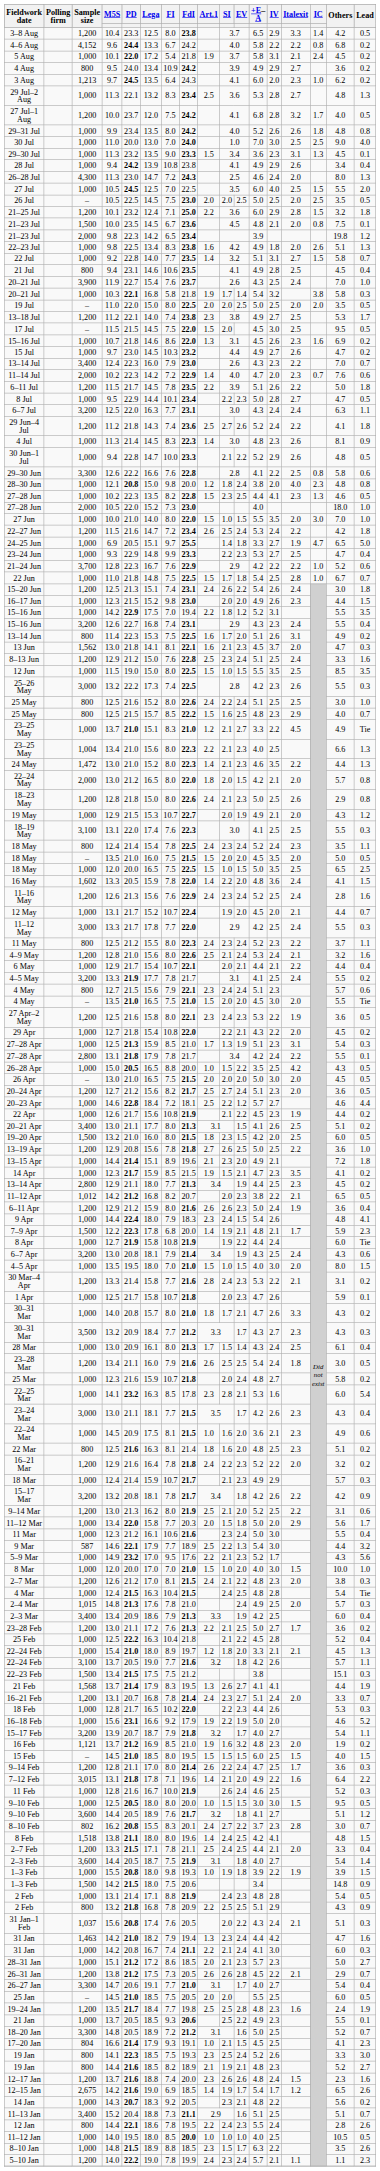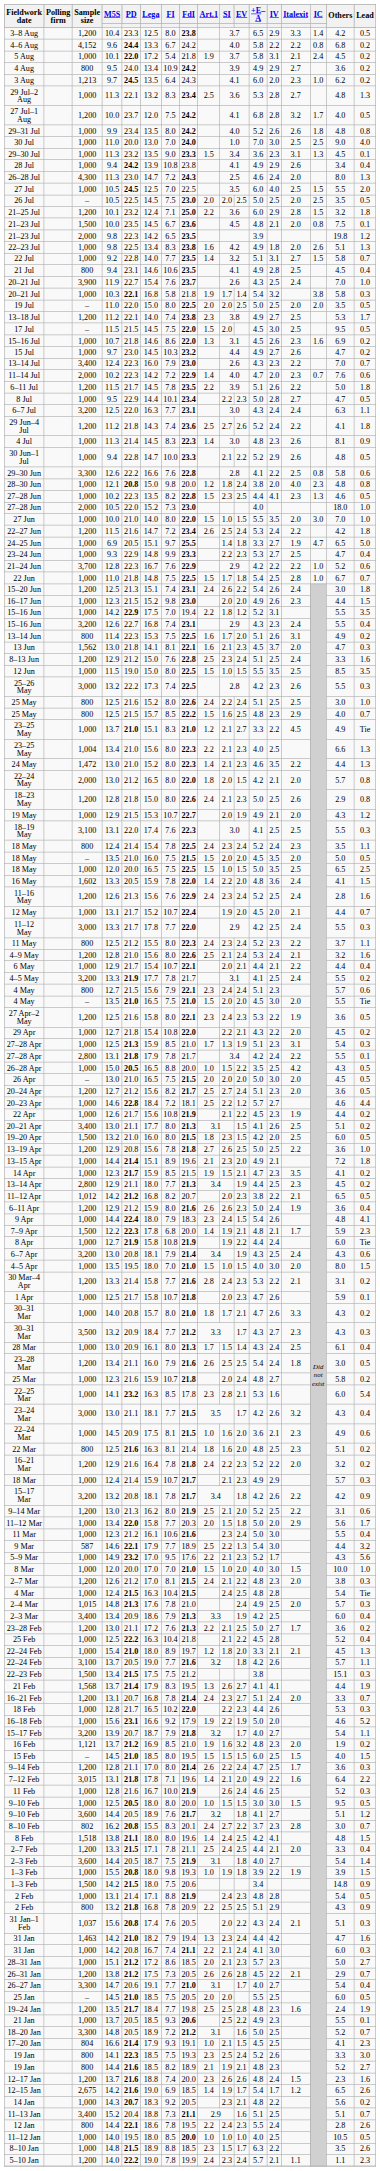(189, 235) 23.4 -> (189, 235) 23.5
(296, 1414) 2.3 -> (296, 1414) 3.2
